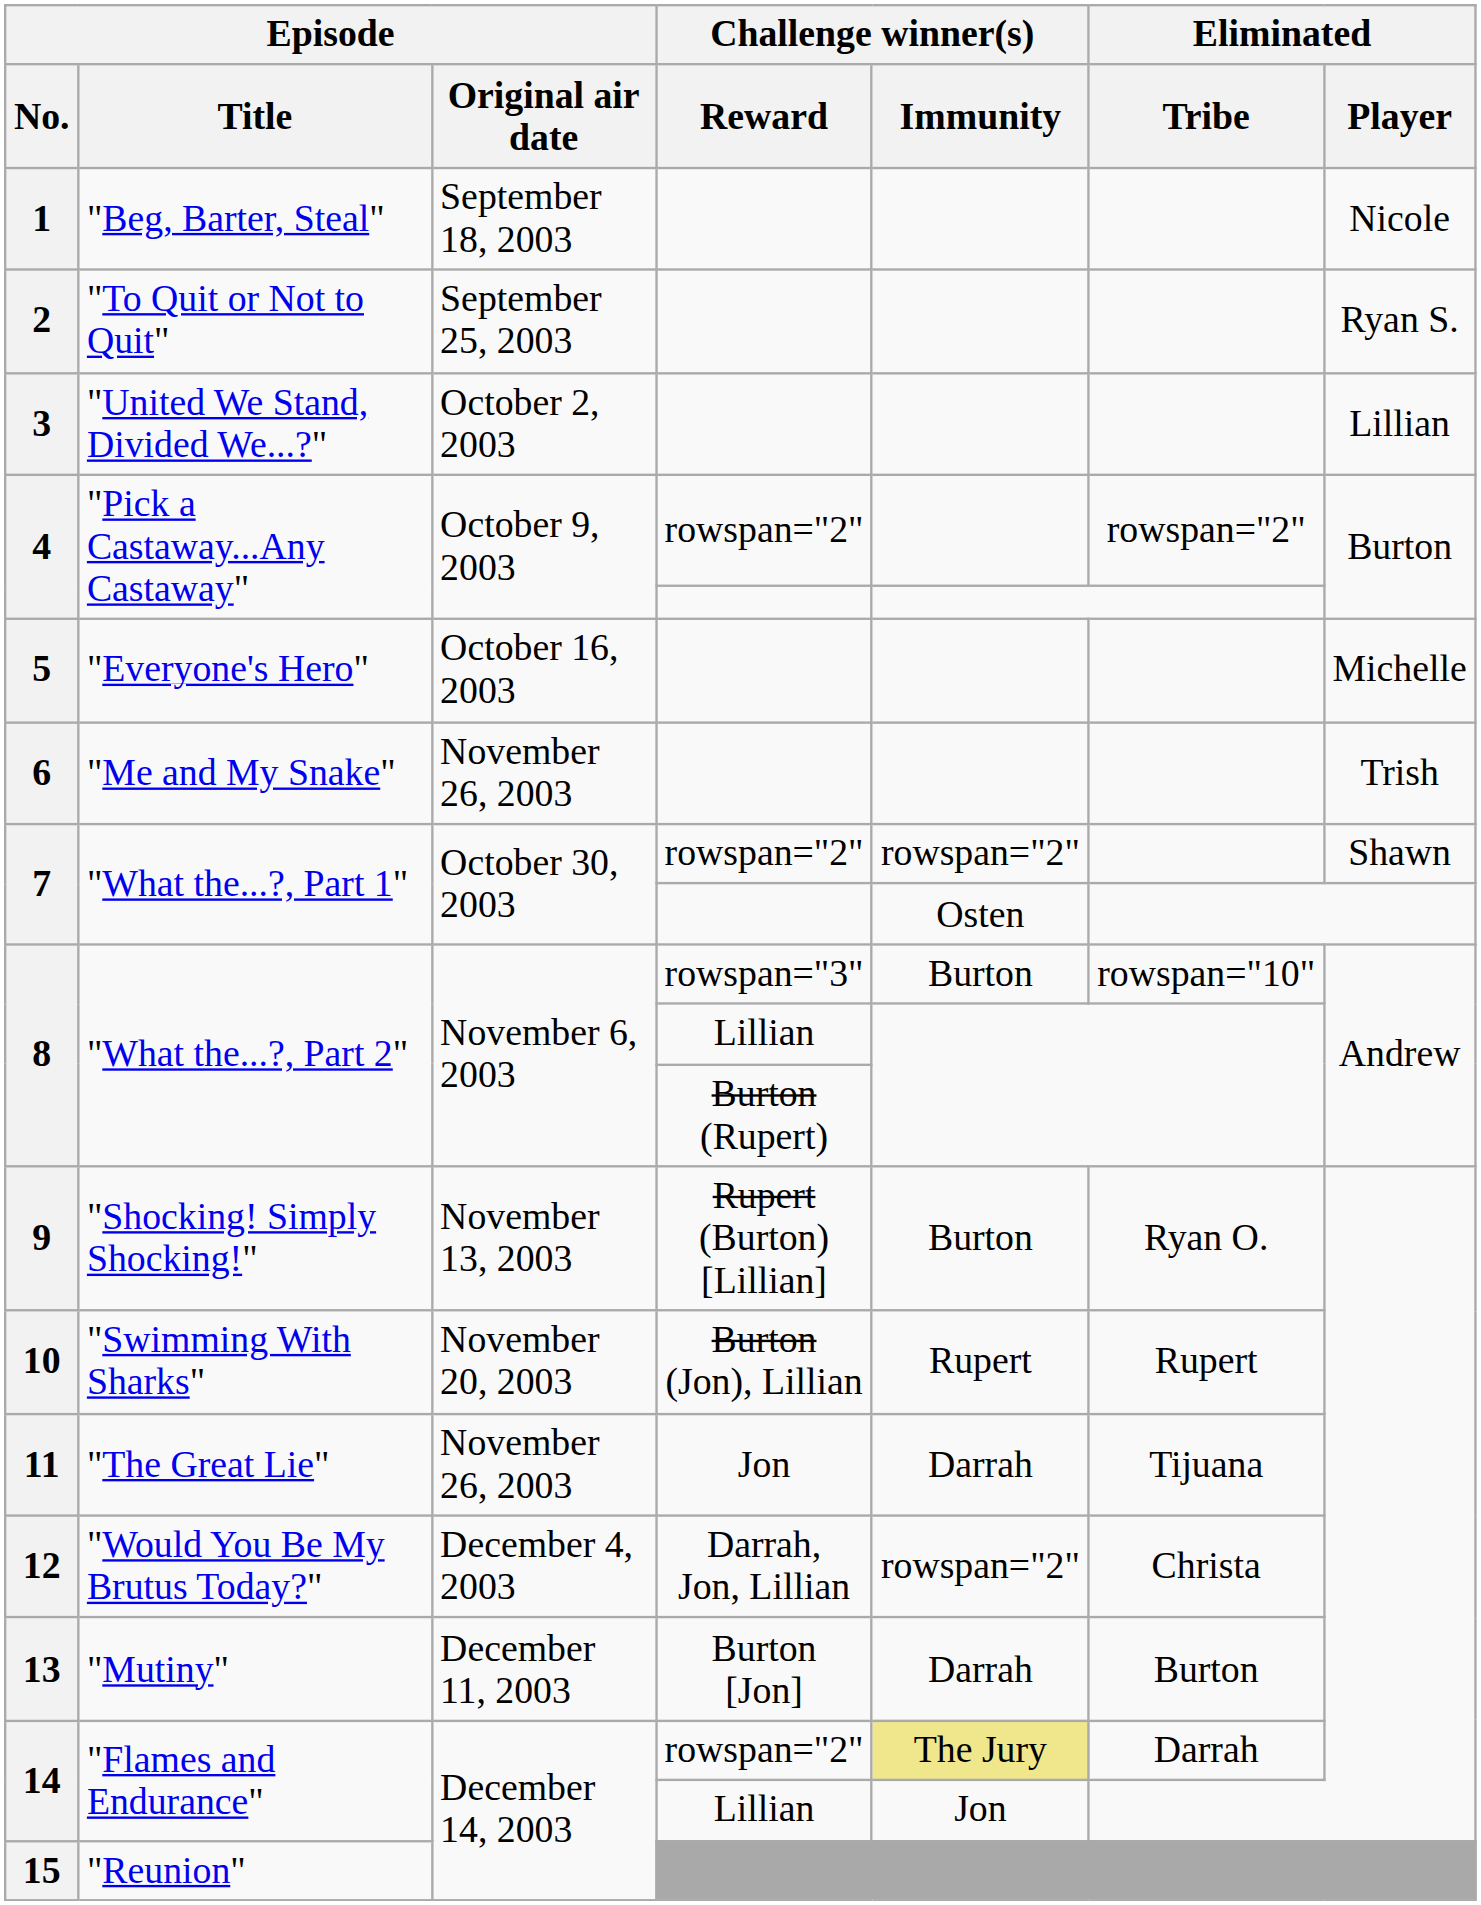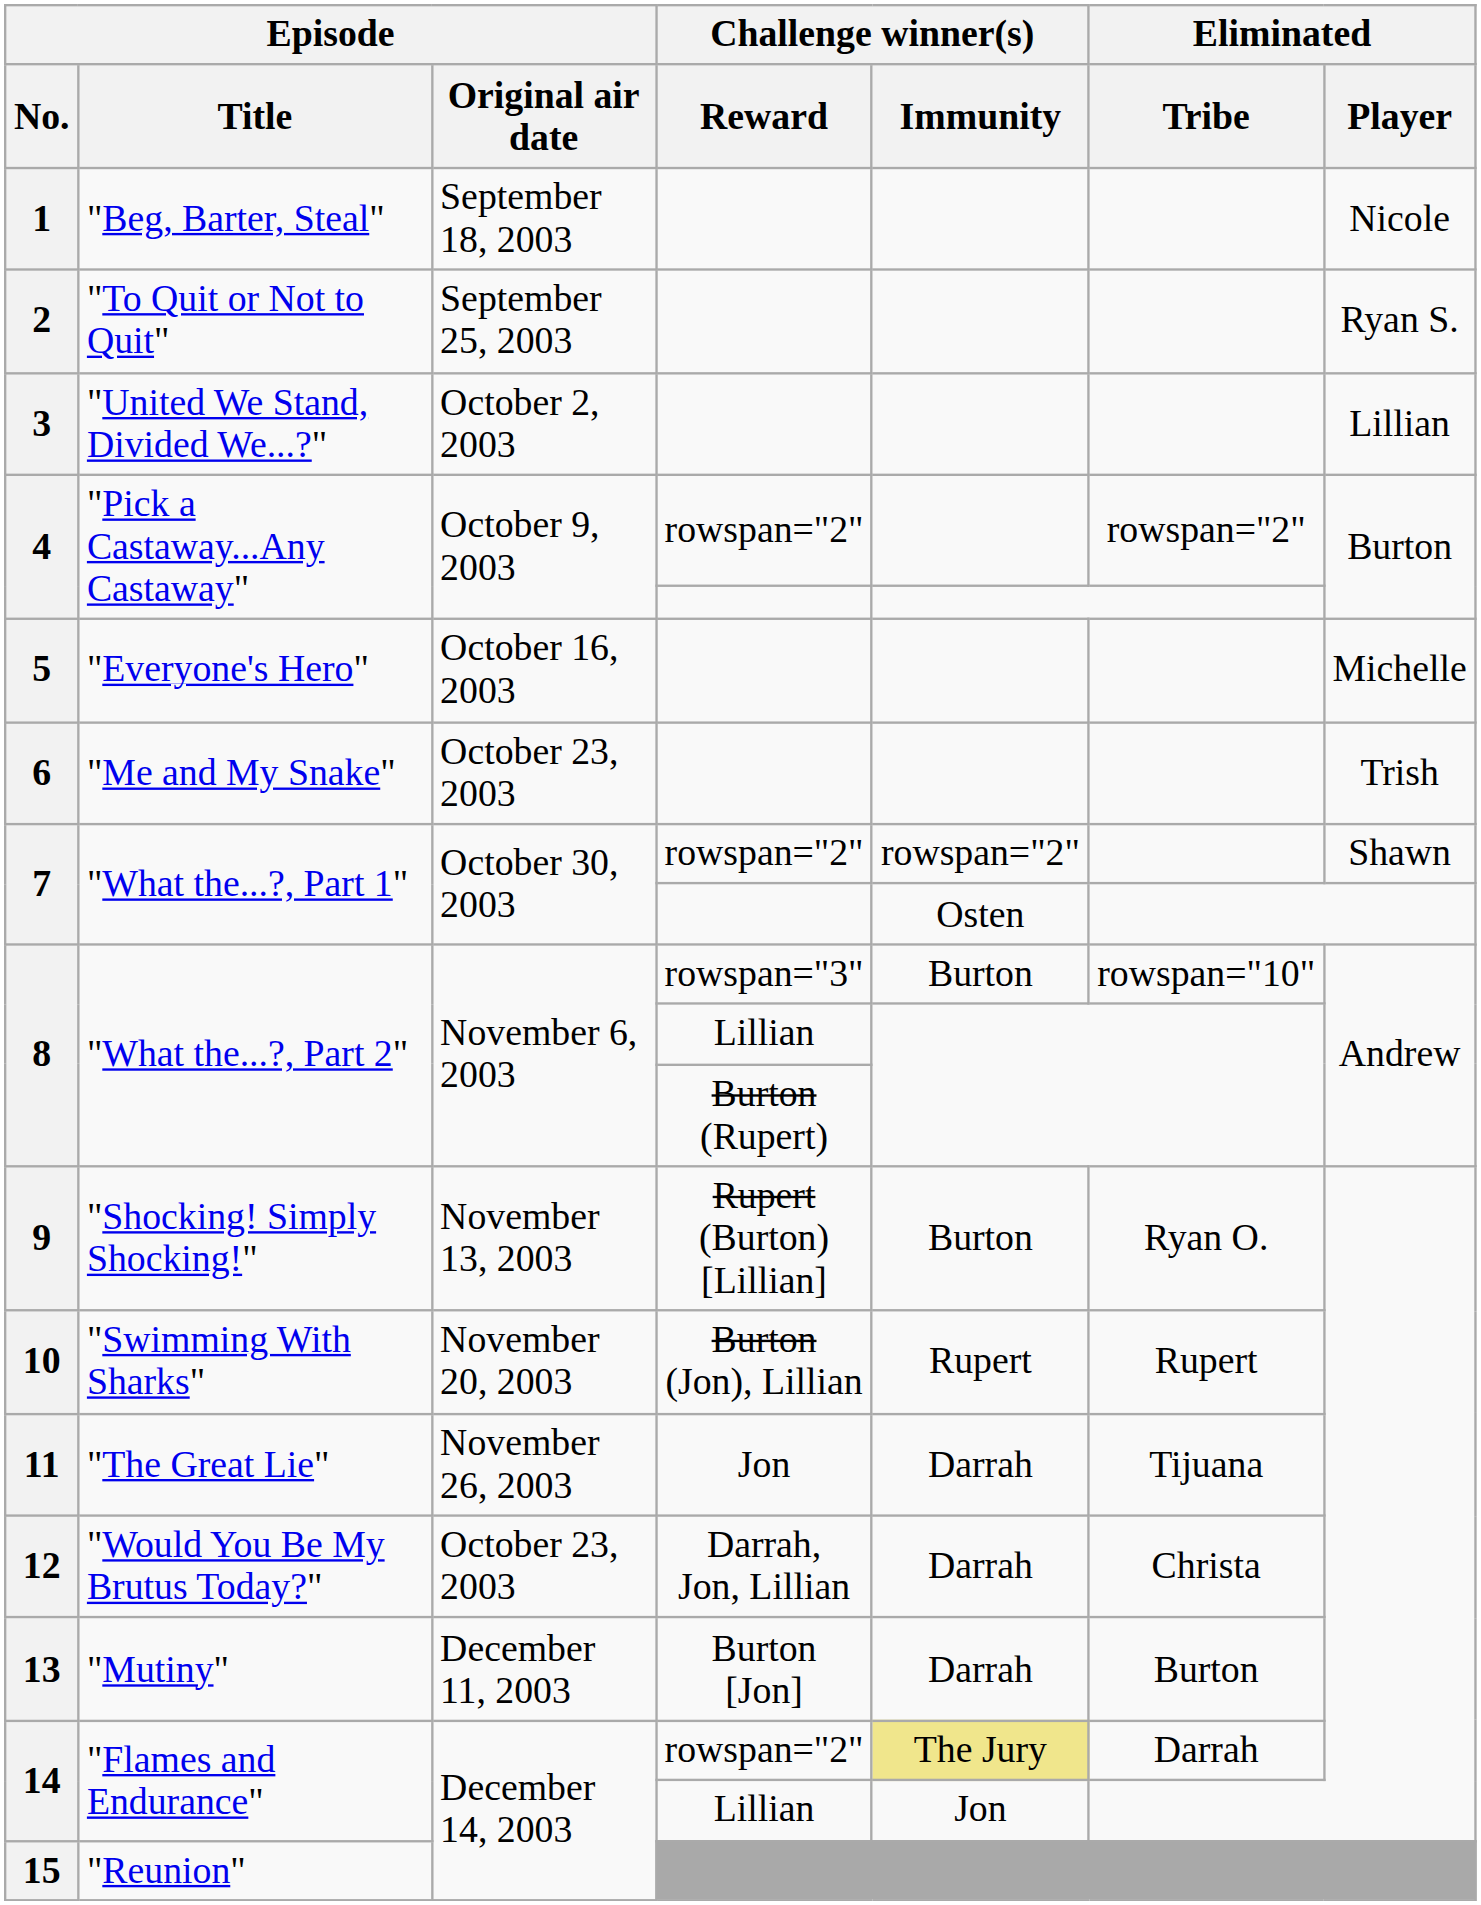(520, 772) November 26, 2003 -> (529, 772) October 23, 2003
(537, 1566) December 4, 2003 -> (529, 1566) October 23, 2003
(980, 1566) rowspan="2" -> (980, 1566) Darrah
